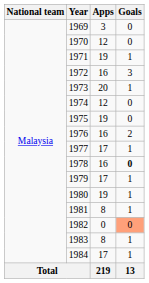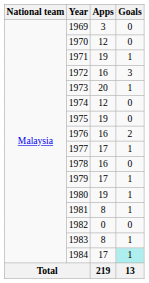(130, 164) bold -> (130, 164) normal
(130, 225) lightsalmon background -> (130, 225) no background
(130, 255) no background -> (130, 255) paleturquoise background
